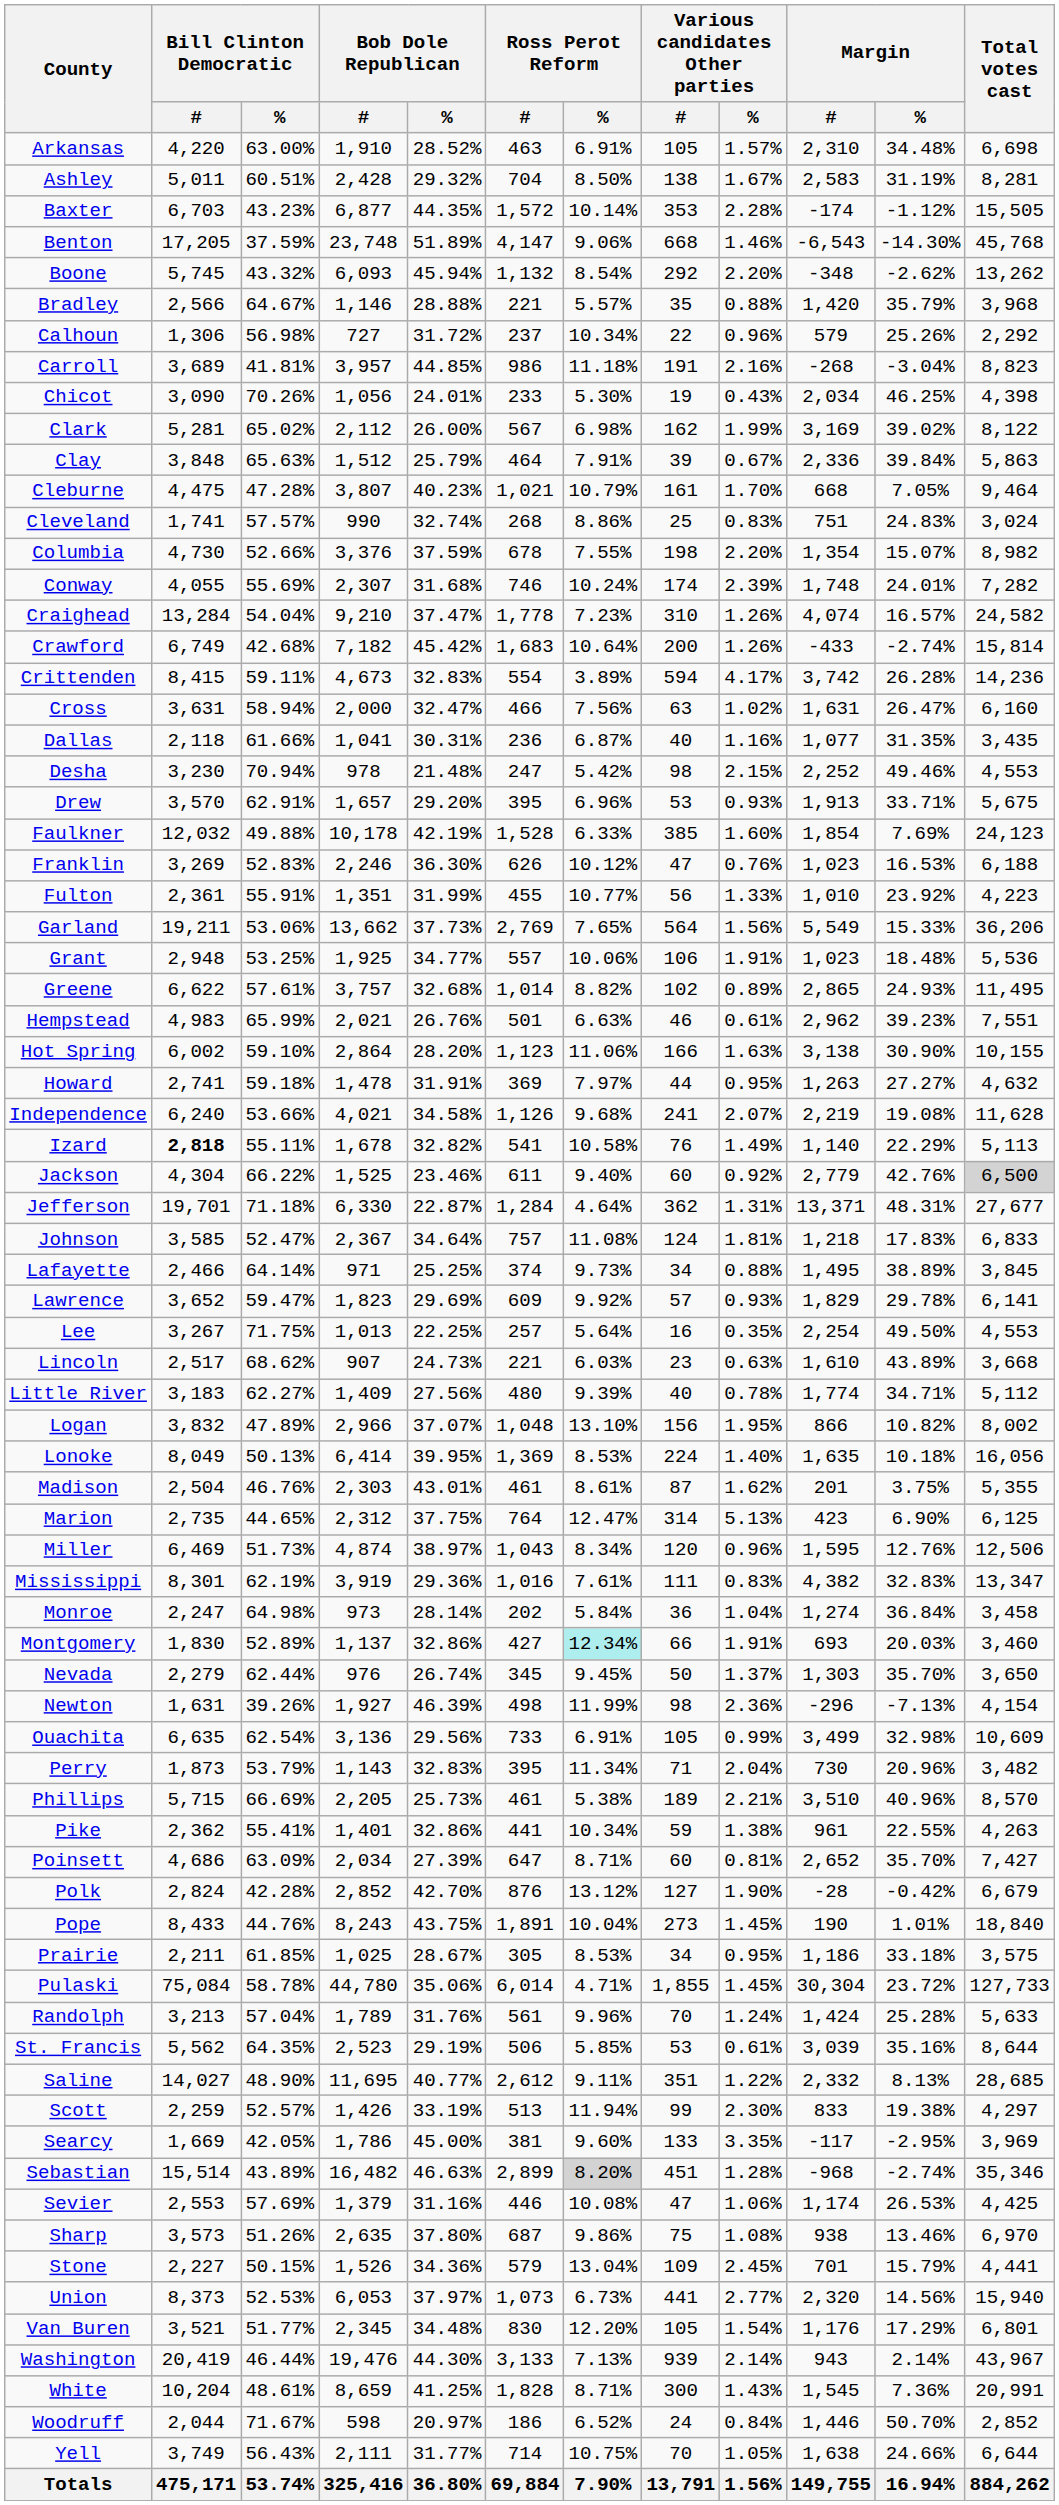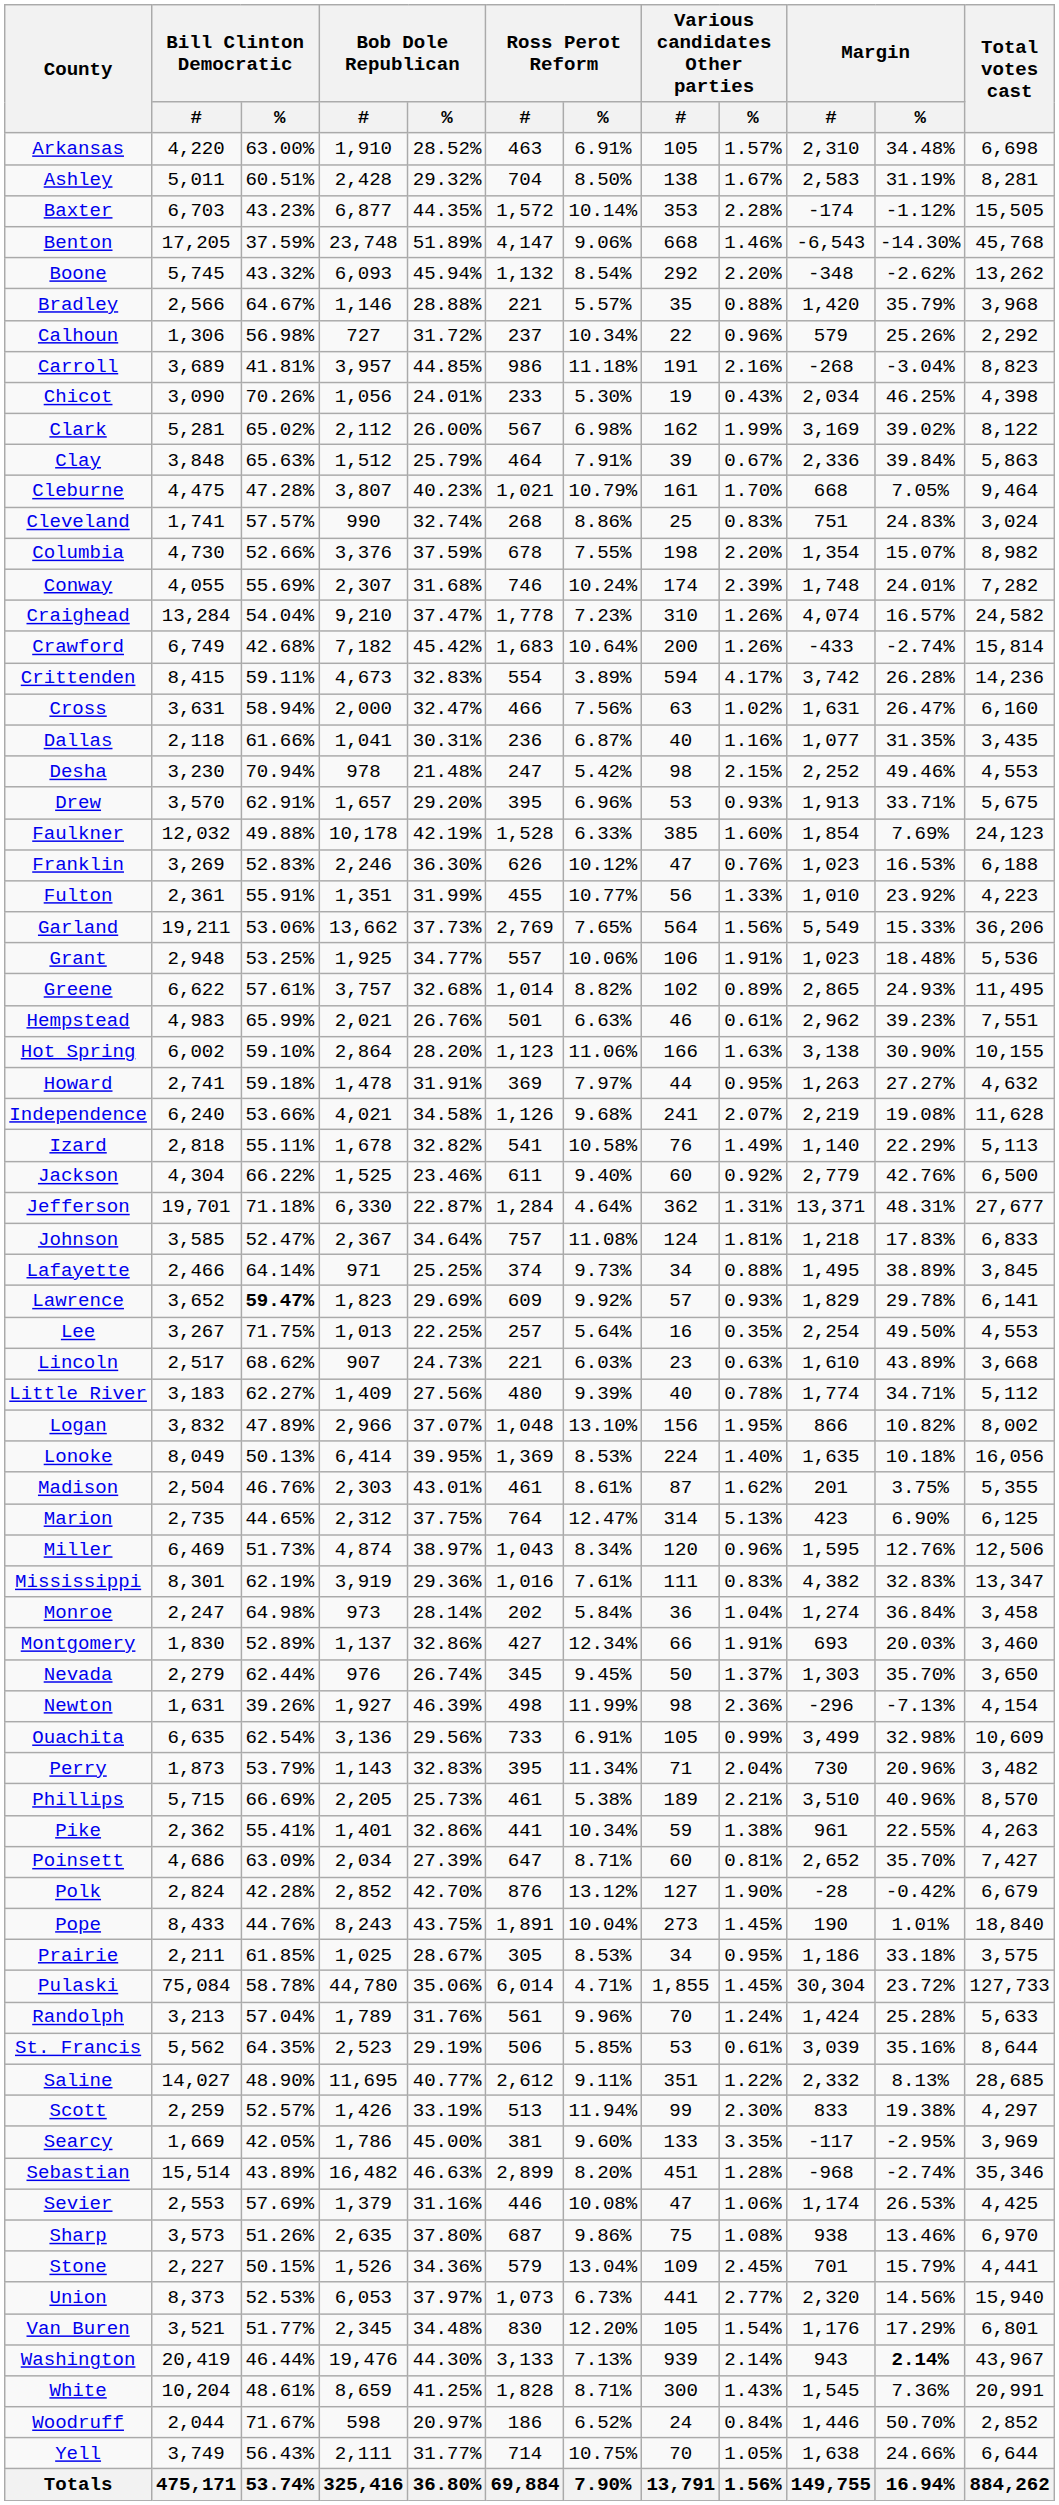(196, 1145) bold -> (196, 1145) normal
(1010, 1177) lightgrey background -> (1010, 1177) no background
(280, 1301) normal -> (280, 1301) bold
(603, 1644) paleturquoise background -> (603, 1644) no background
(603, 2173) lightgrey background -> (603, 2173) no background
(920, 2360) normal -> (920, 2360) bold
